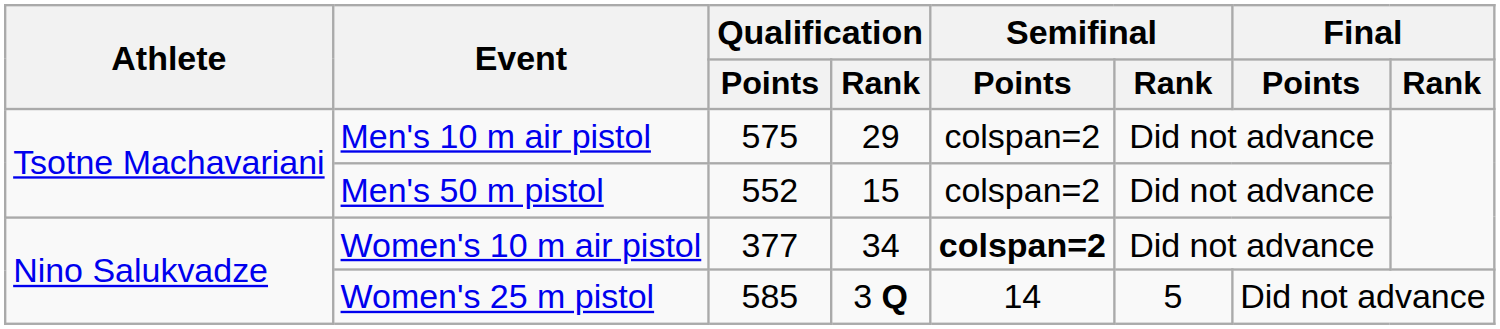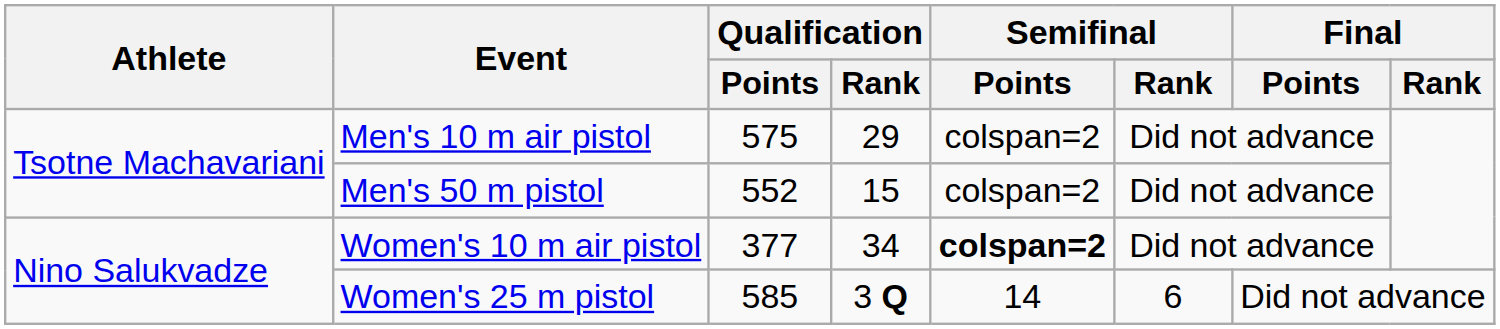(1173, 298) 5 -> (1173, 298) 6
